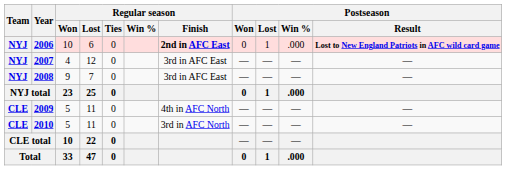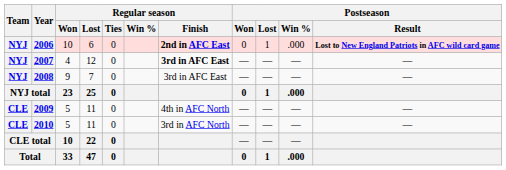(195, 60) normal -> (195, 60) bold
